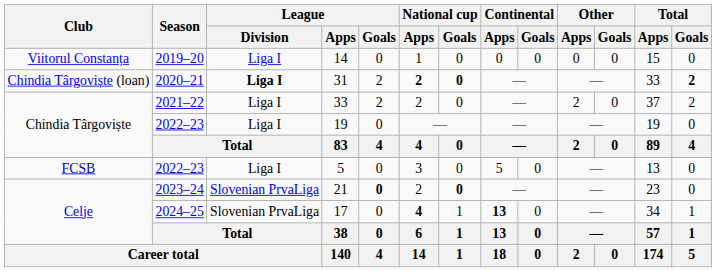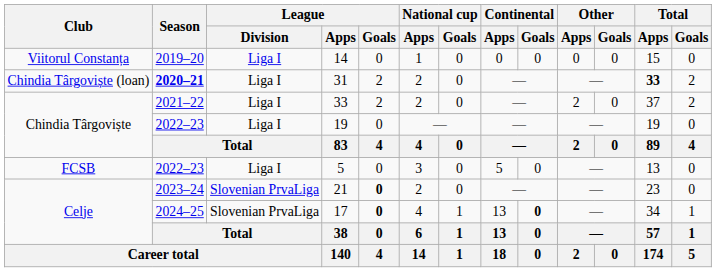(180, 80) normal -> (180, 80) bold
(265, 80) bold -> (265, 80) normal
(419, 80) bold -> (419, 80) normal
(460, 80) bold -> (460, 80) normal
(653, 80) normal -> (653, 80) bold
(692, 80) bold -> (692, 80) normal
(460, 189) bold -> (460, 189) normal
(379, 211) normal -> (379, 211) bold
(419, 211) bold -> (419, 211) normal
(499, 211) bold -> (499, 211) normal
(538, 211) normal -> (538, 211) bold
